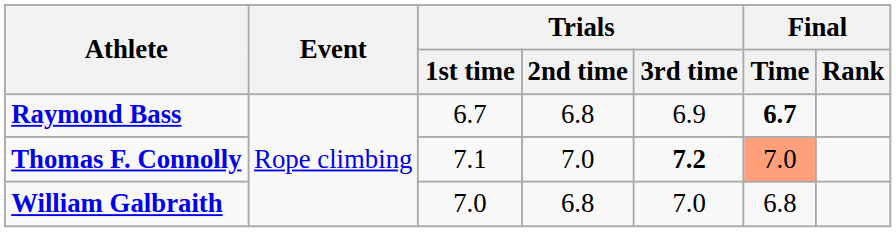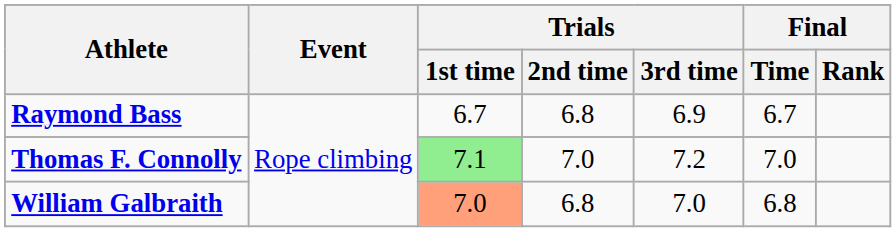(780, 115) bold -> (780, 115) normal
(470, 159) no background -> (470, 159) lightgreen background
(689, 159) bold -> (689, 159) normal
(780, 159) lightsalmon background -> (780, 159) no background
(470, 203) no background -> (470, 203) lightsalmon background
